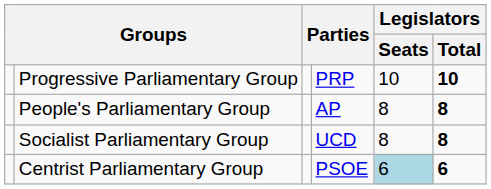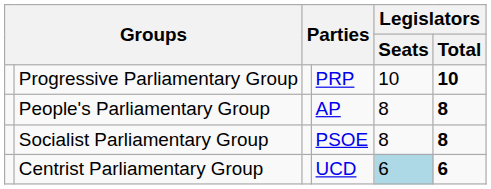(336, 139) UCD -> (342, 139) PSOE
(342, 169) PSOE -> (336, 169) UCD
